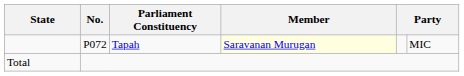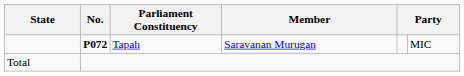(95, 44) normal -> (95, 44) bold
(269, 44) lightyellow background -> (270, 44) no background
